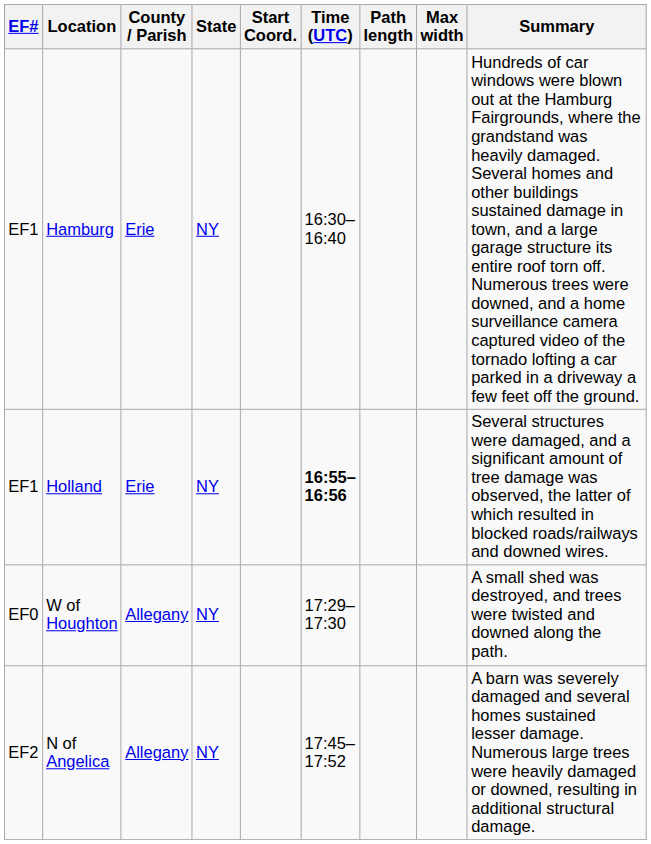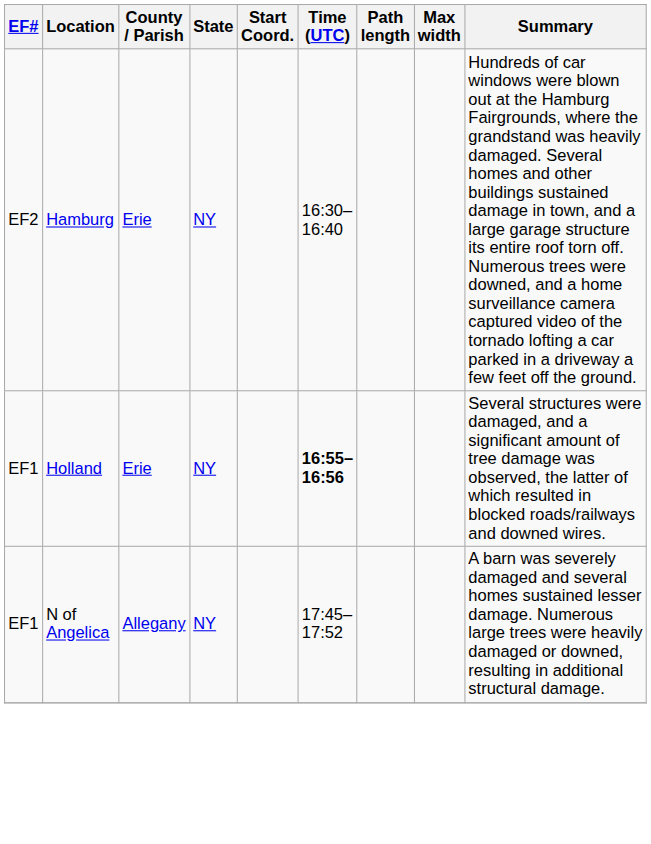(23, 229) EF1 -> (23, 219) EF2
- row: (82, 615)
(23, 752) EF2 -> (23, 624) EF1
